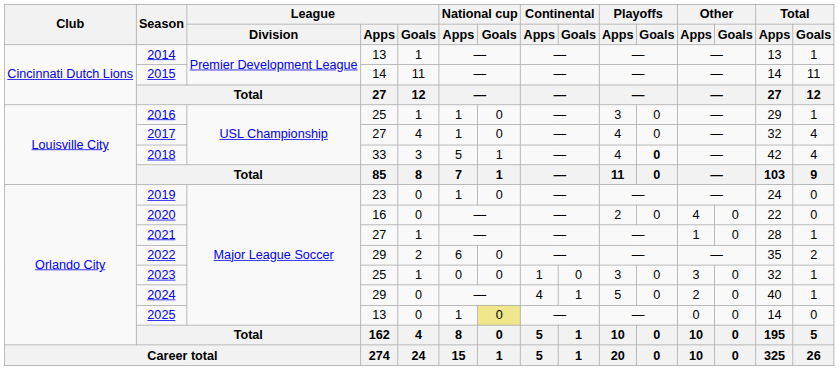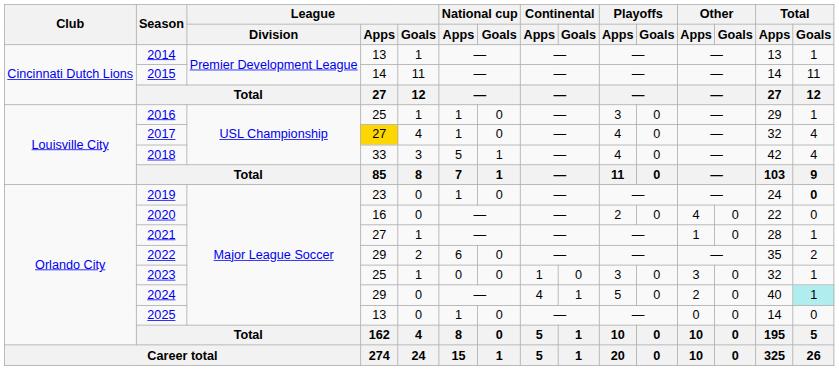(379, 134) no background -> (379, 134) gold background
(657, 154) bold -> (657, 154) normal
(814, 194) normal -> (814, 194) bold
(814, 295) no background -> (814, 295) paleturquoise background
(499, 315) khaki background -> (499, 315) no background
